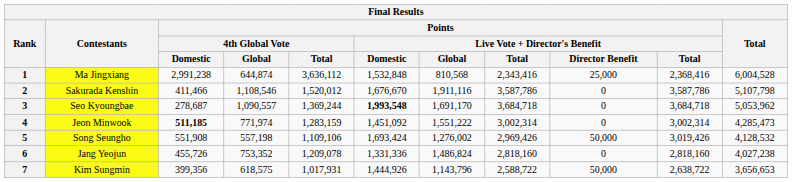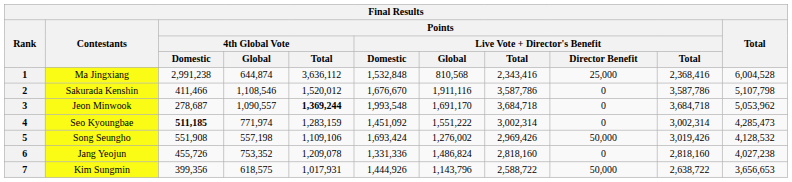(102, 106) Seo Kyoungbae -> (102, 106) Jeon Minwook
(322, 106) normal -> (322, 106) bold
(387, 106) bold -> (387, 106) normal
(102, 122) Jeon Minwook -> (102, 122) Seo Kyoungbae
